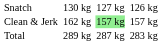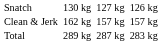(110, 21) lightgreen background -> (110, 21) no background
